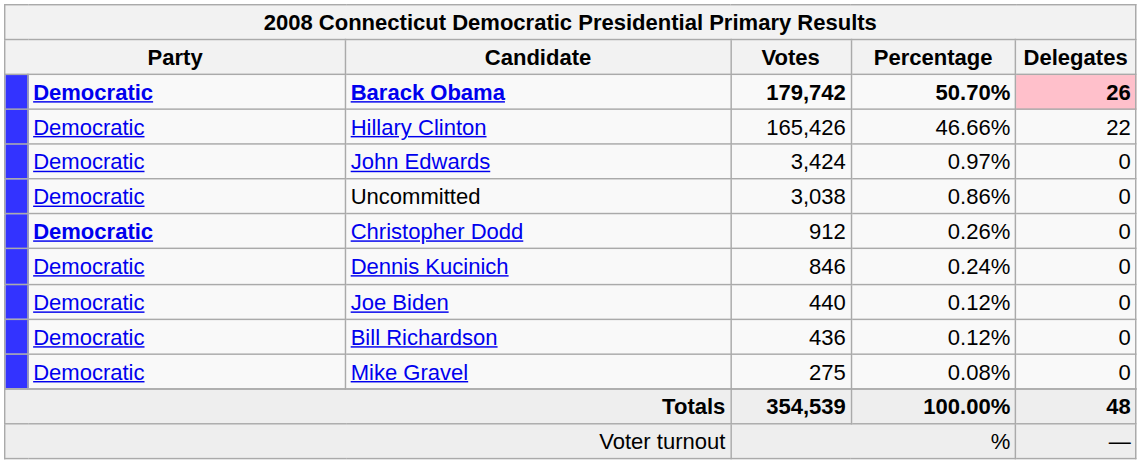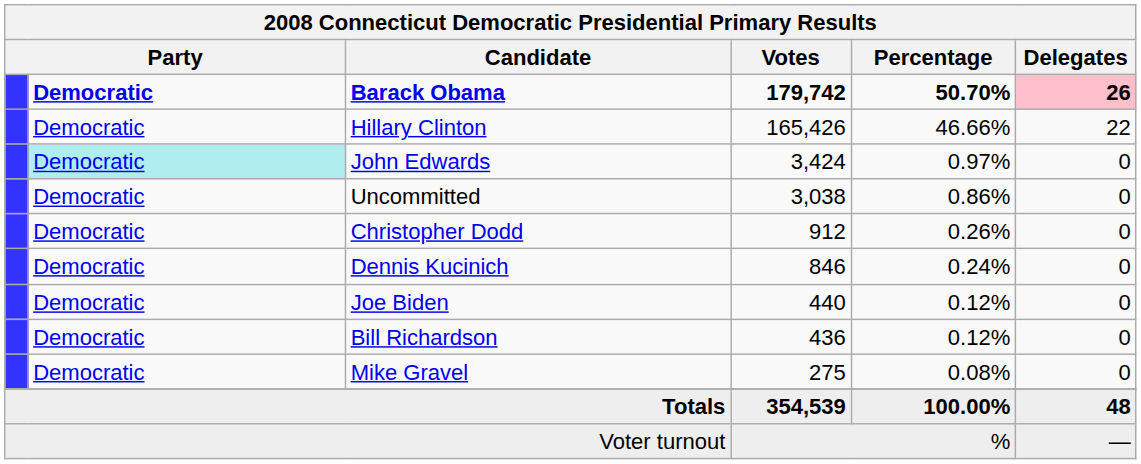(89, 162) no background -> (89, 162) paleturquoise background
(93, 232) bold -> (89, 232) normal
